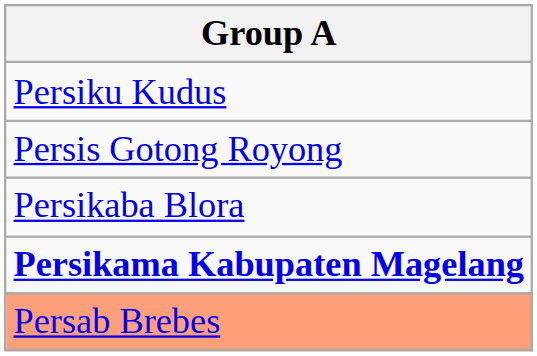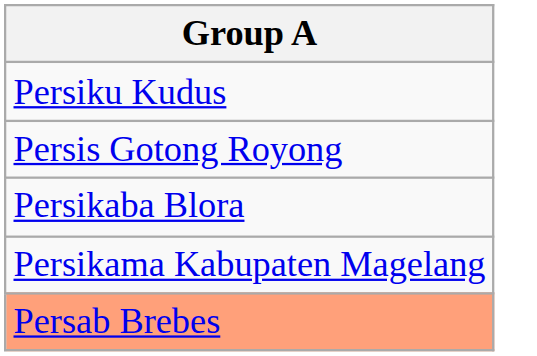(269, 263) bold -> (250, 263) normal
